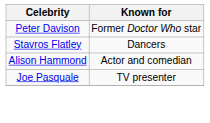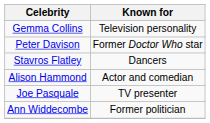+ row: (48, 28)
+ row: (48, 110)
